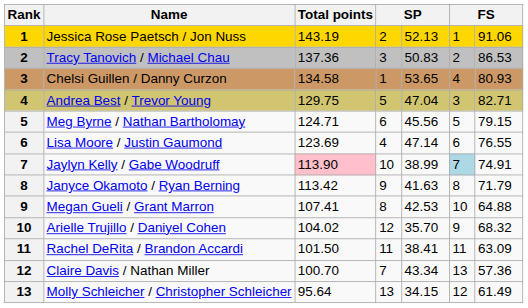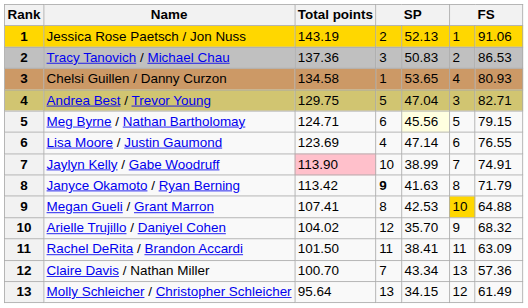(421, 121) no background -> (421, 121) lightyellow background
(456, 164) lightblue background -> (456, 164) no background
(383, 185) normal -> (383, 185) bold
(460, 206) no background -> (460, 206) gold background
